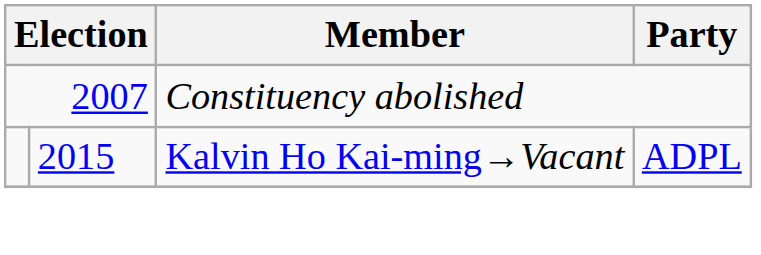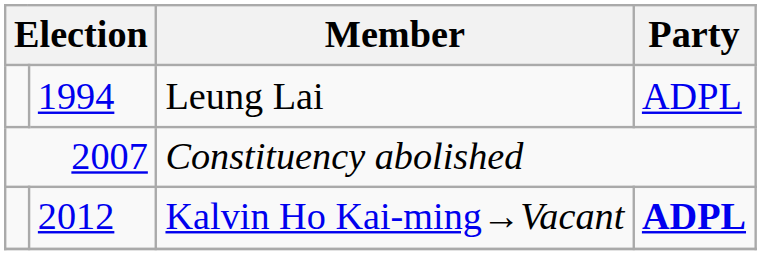+ row: (245, 95)
(76, 156) 2015 -> (76, 216) 2012
(692, 156) normal -> (694, 216) bold
